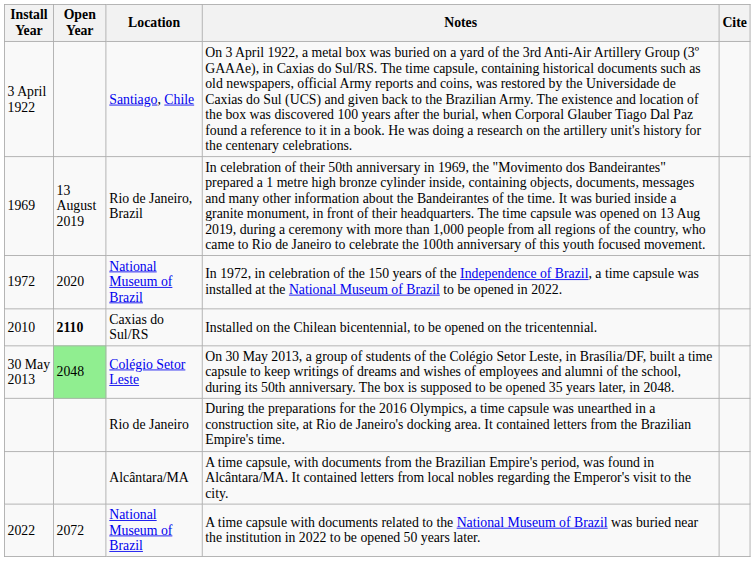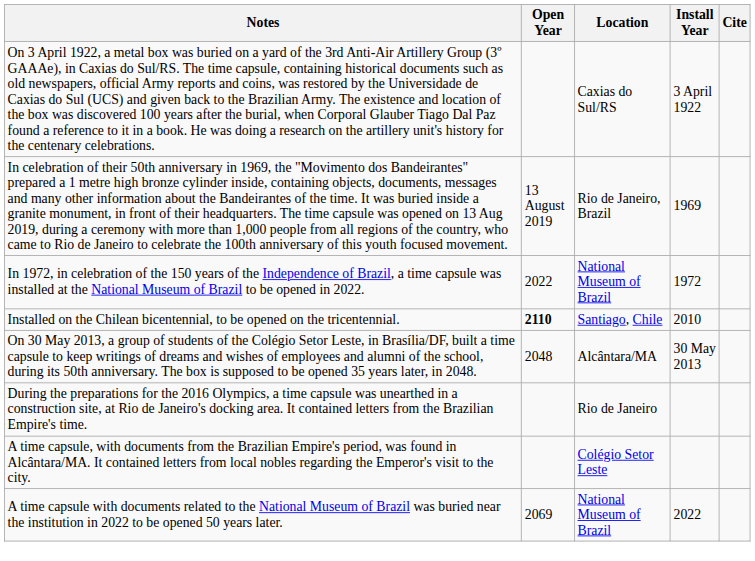columns swapped: (29, 23) <-> (461, 23)
(152, 99) Santiago, Chile -> (605, 99) Caxias do Sul/RS
(70, 282) 2020 -> (539, 282) 2022
(137, 327) Caxias do Sul/RS -> (620, 319) Santiago, Chile
(70, 372) lightgreen background -> (539, 356) no background
(147, 372) Colégio Setor Leste -> (617, 356) Alcântara/MA
(149, 477) Alcântara/MA -> (616, 462) Colégio Setor Leste
(70, 530) 2072 -> (539, 515) 2069
